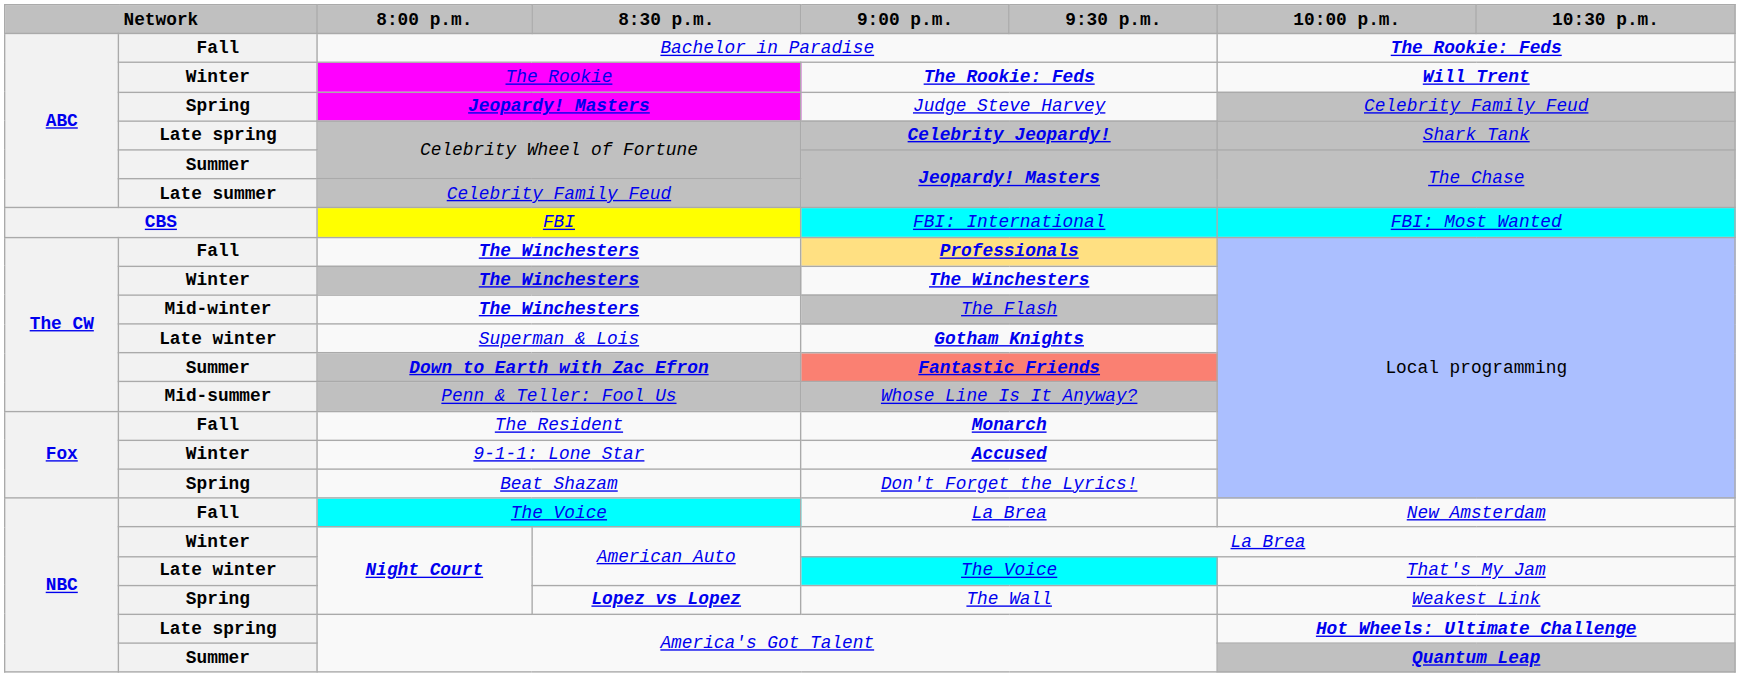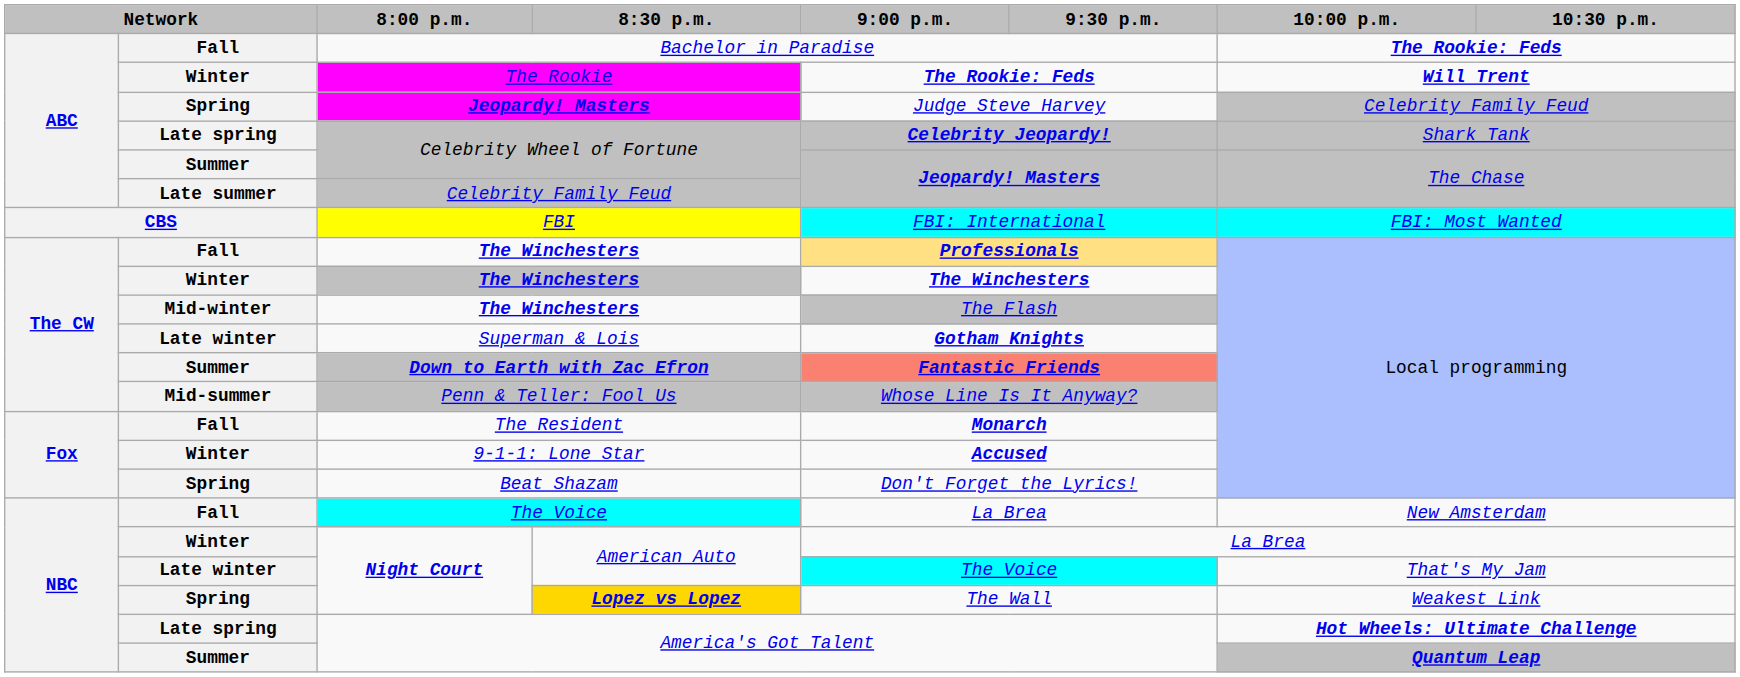(666, 600) no background -> (666, 600) gold background
